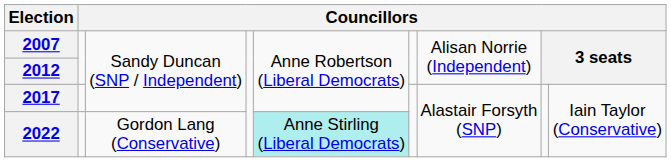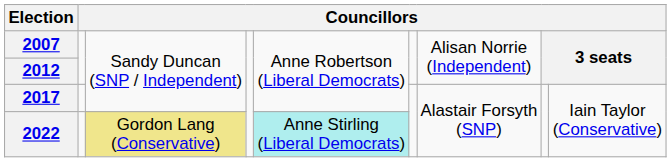(166, 133) no background -> (166, 133) khaki background
